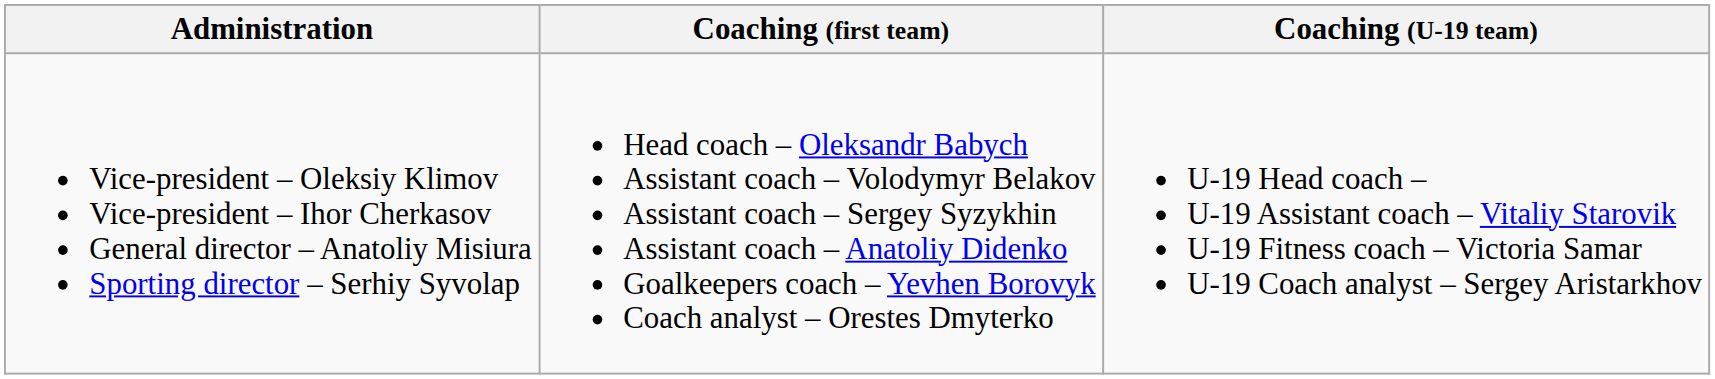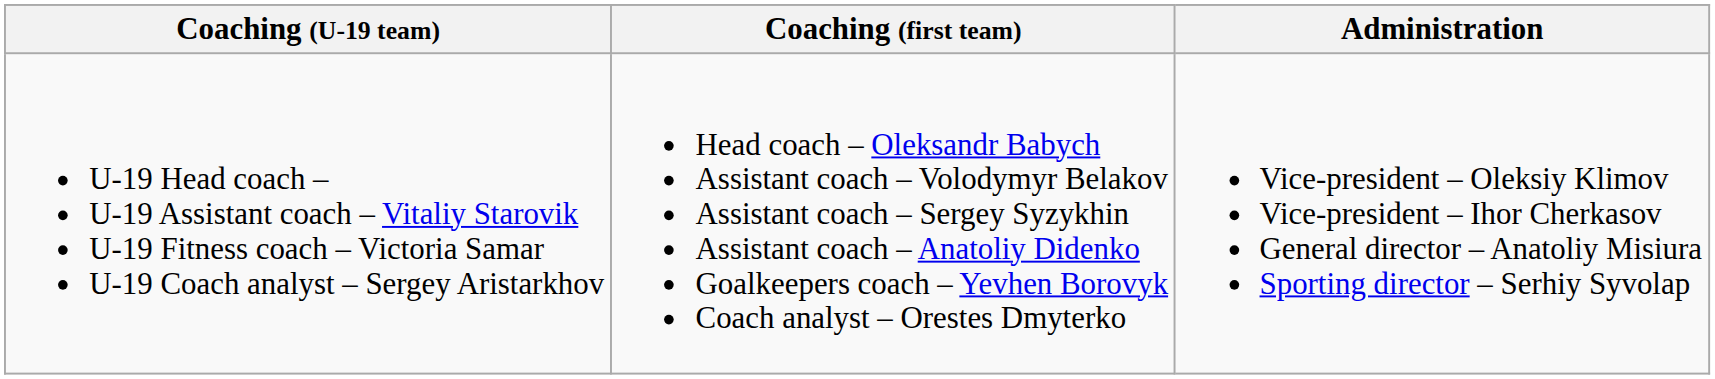columns swapped: (272, 28) <-> (1406, 28)
